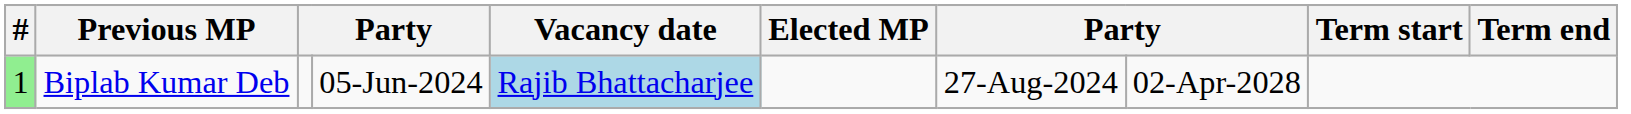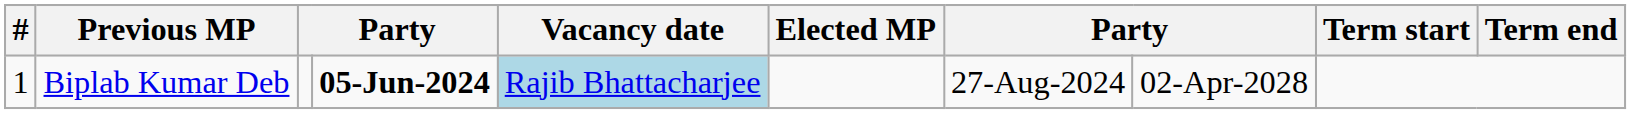(21, 81) lightgreen background -> (21, 81) no background
(401, 81) normal -> (405, 81) bold
